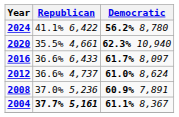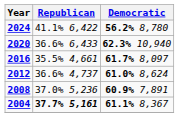(66, 43) 35.5% 4,661 -> (66, 43) 36.6% 6,433
(66, 59) 36.6% 6,433 -> (66, 59) 35.5% 4,661
